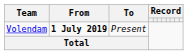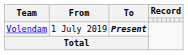(79, 29) bold -> (79, 29) normal
(129, 29) normal -> (129, 29) bold
